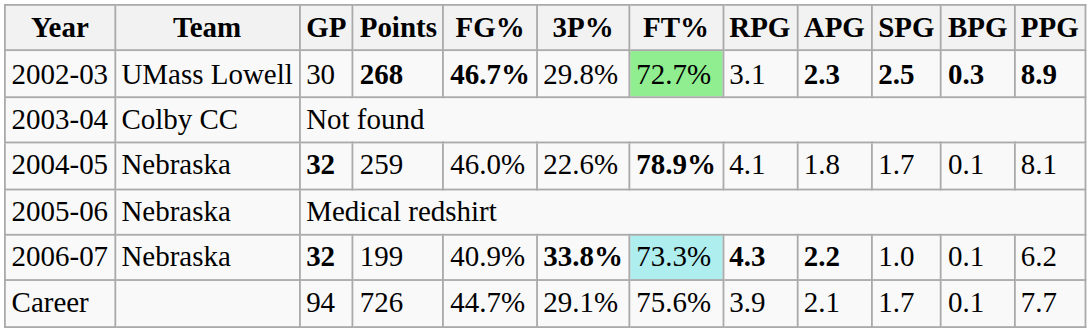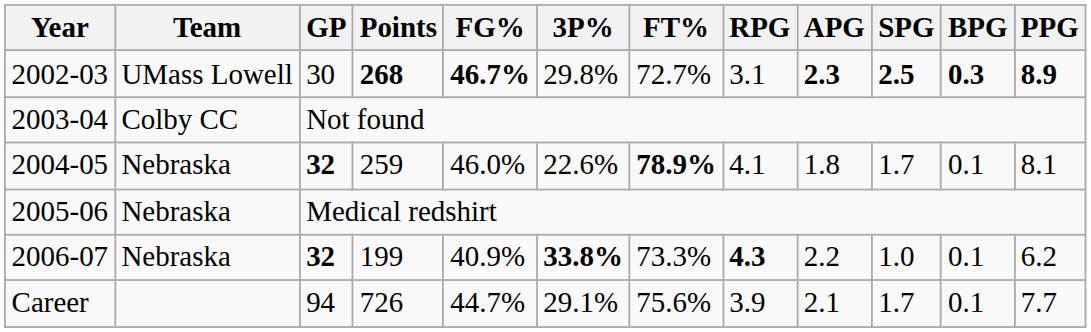(674, 73) lightgreen background -> (674, 73) no background
(674, 257) paleturquoise background -> (674, 257) no background
(822, 257) bold -> (822, 257) normal
